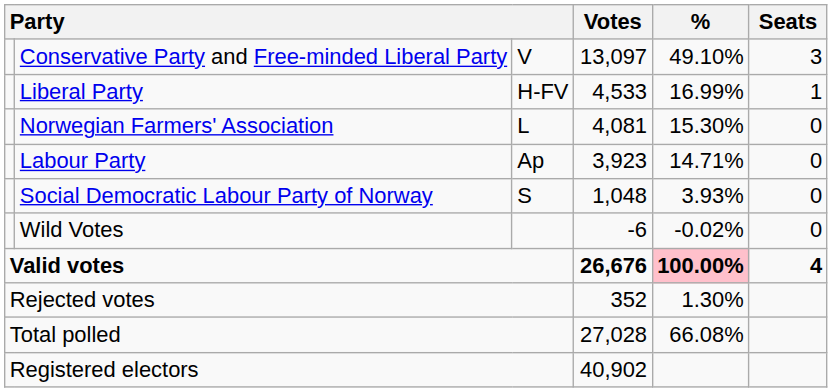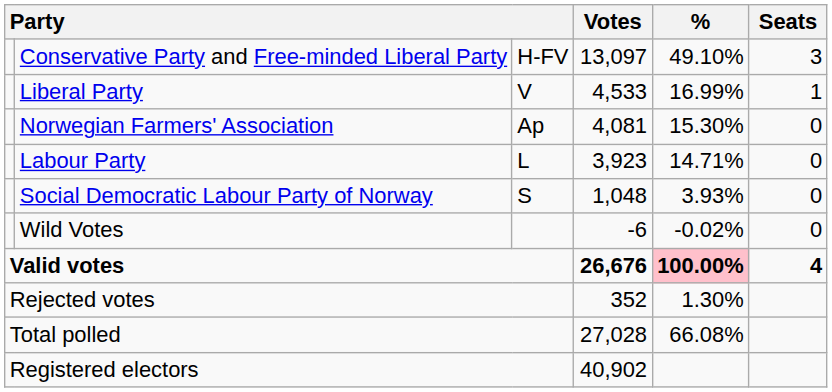(525, 56) V -> (543, 56) H-FV
(543, 91) H-FV -> (525, 91) V
(523, 126) L -> (531, 126) Ap
(531, 160) Ap -> (523, 160) L
